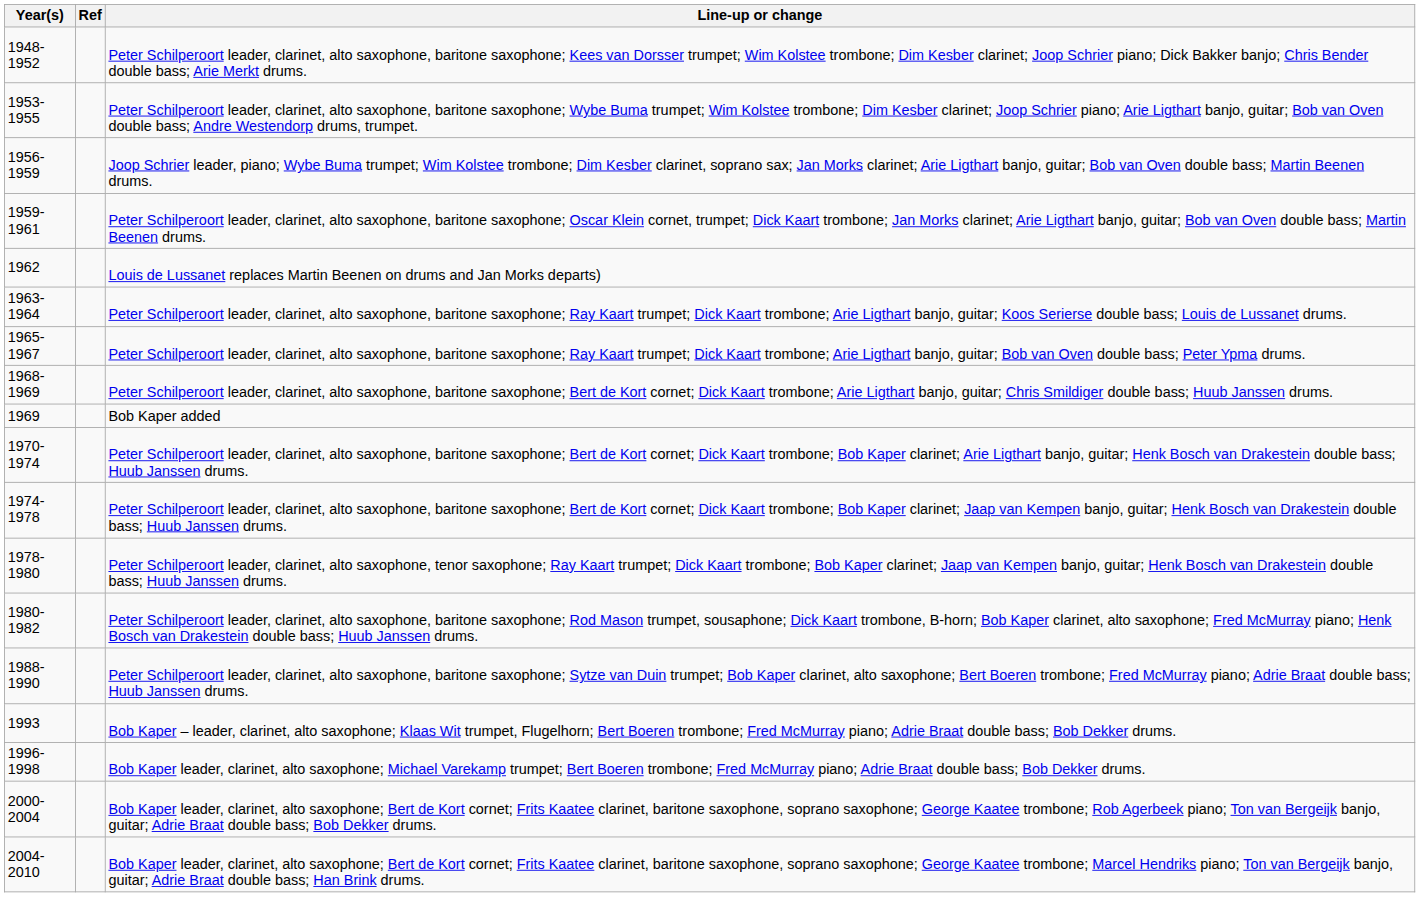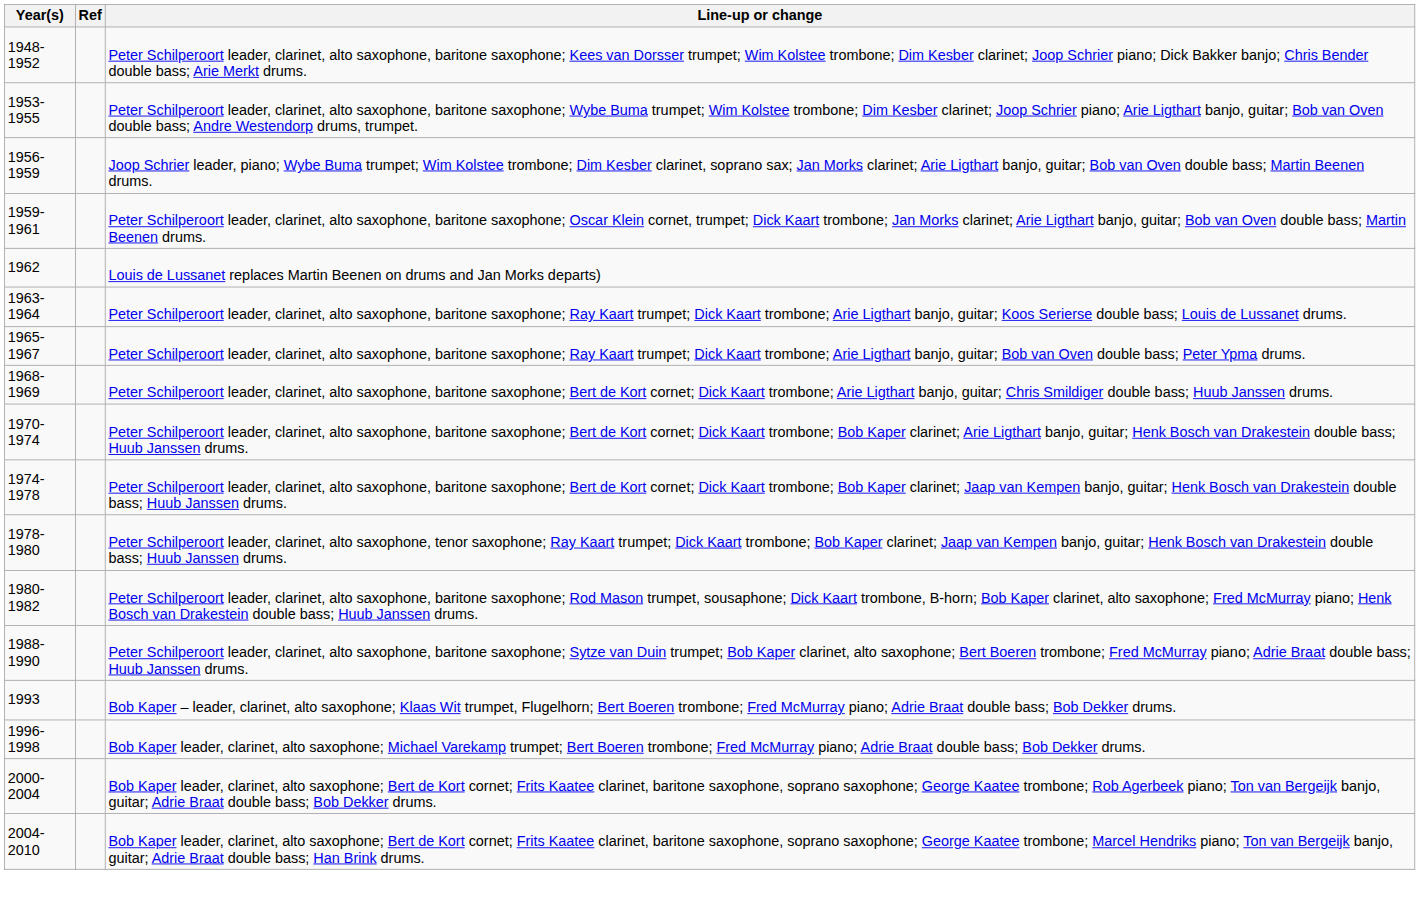- row: (164, 415)
